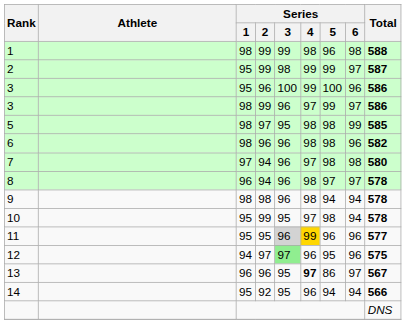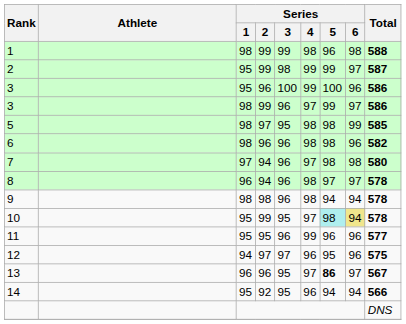(329, 218) no background -> (329, 218) paleturquoise background
(355, 218) no background -> (355, 218) khaki background
(284, 236) lightgrey background -> (284, 236) no background
(310, 236) gold background -> (310, 236) no background
(284, 255) lightgreen background -> (284, 255) no background
(310, 273) bold -> (310, 273) normal
(329, 273) normal -> (329, 273) bold
